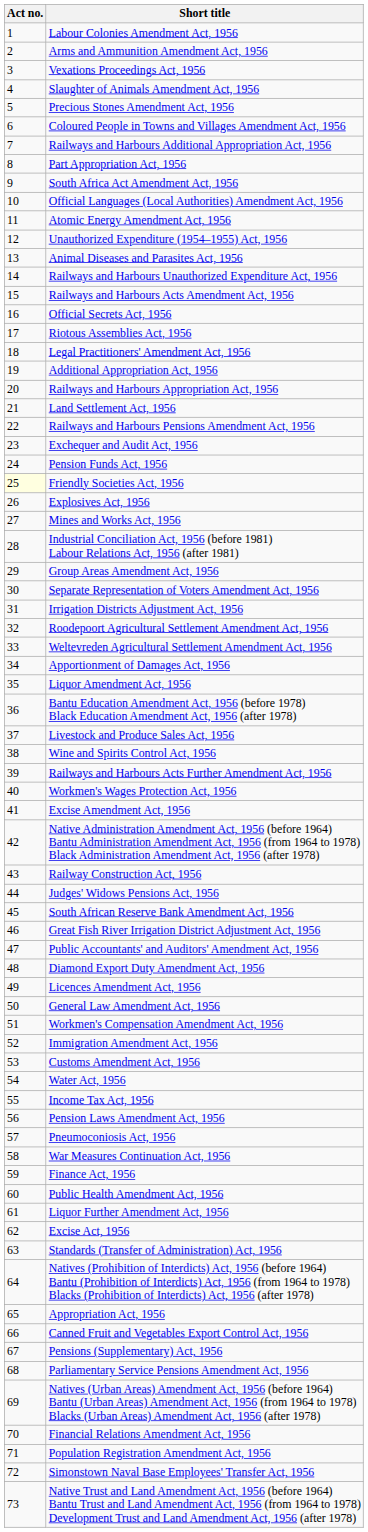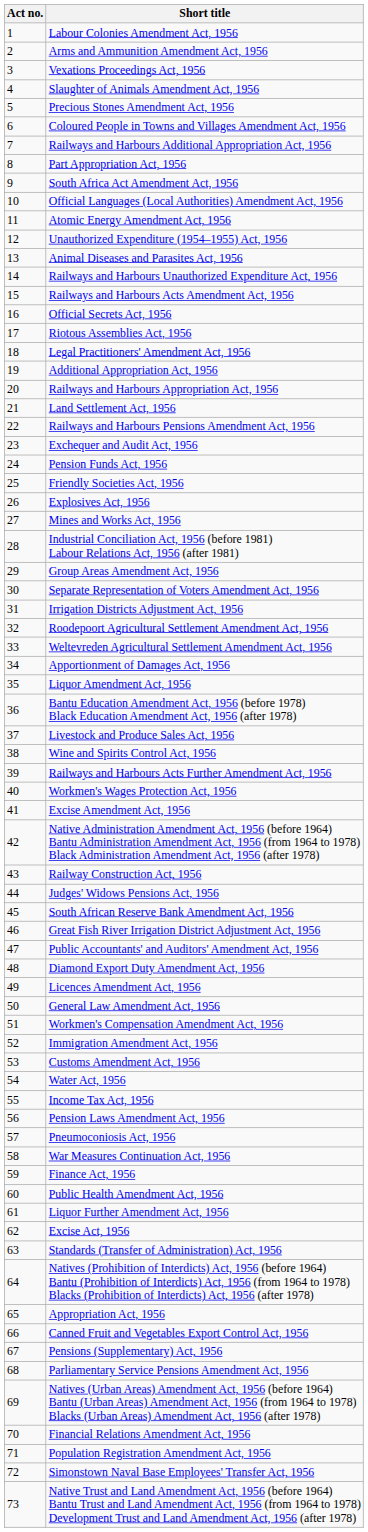(13, 483) lightyellow background -> (13, 483) no background
